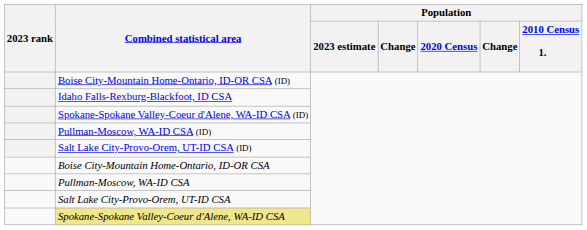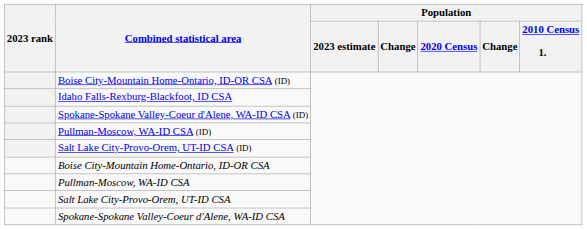(171, 216) khaki background -> (171, 216) no background
